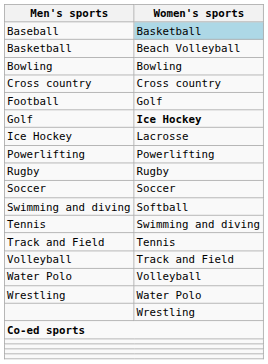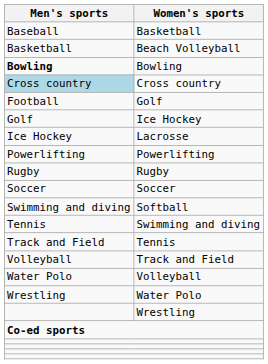(169, 31) lightblue background -> (169, 31) no background
(30, 66) normal -> (30, 66) bold
(49, 84) no background -> (49, 84) lightblue background
(169, 119) bold -> (169, 119) normal
